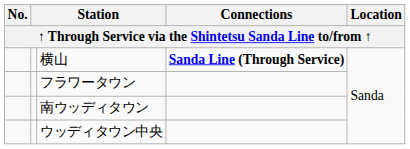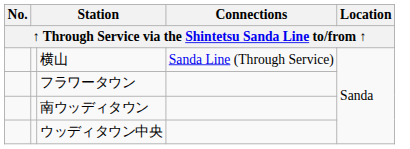(257, 59) bold -> (251, 59) normal
